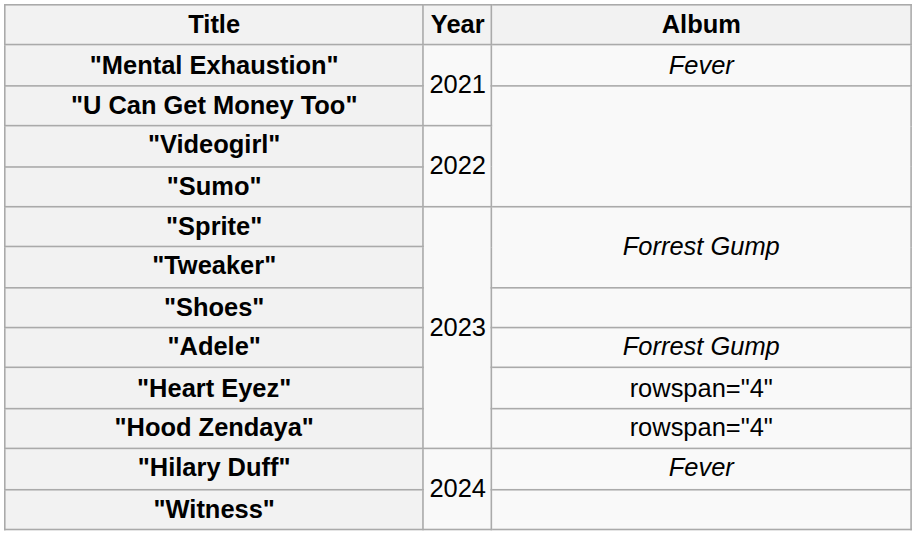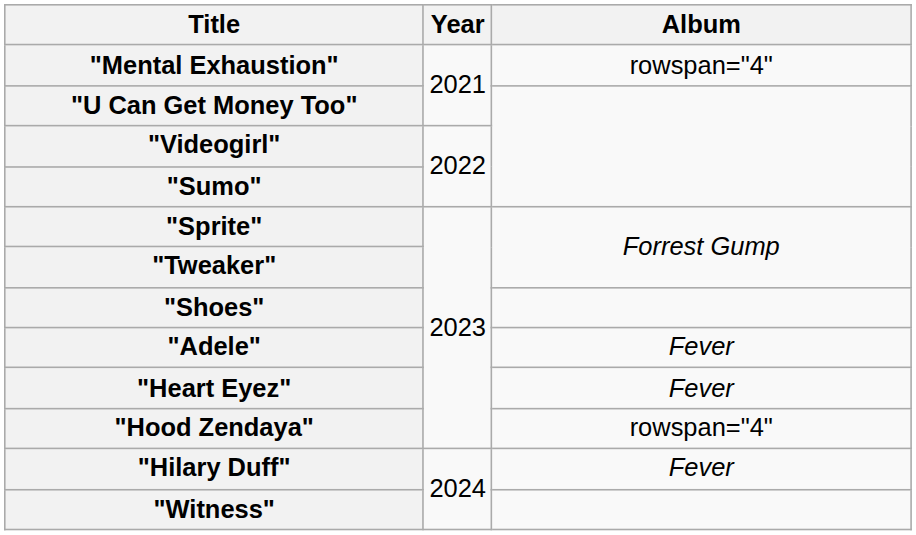(701, 65) Fever -> (701, 65) rowspan="4"
(701, 347) Forrest Gump -> (701, 347) Fever
(701, 387) rowspan="4" -> (701, 387) Fever
